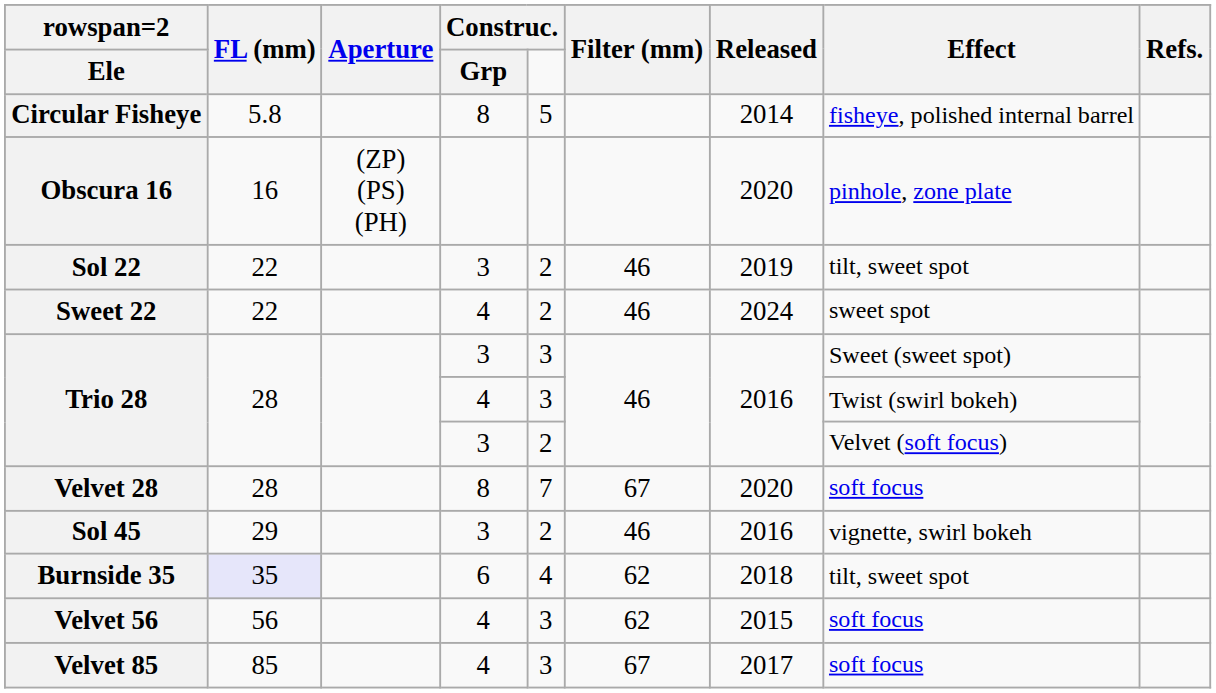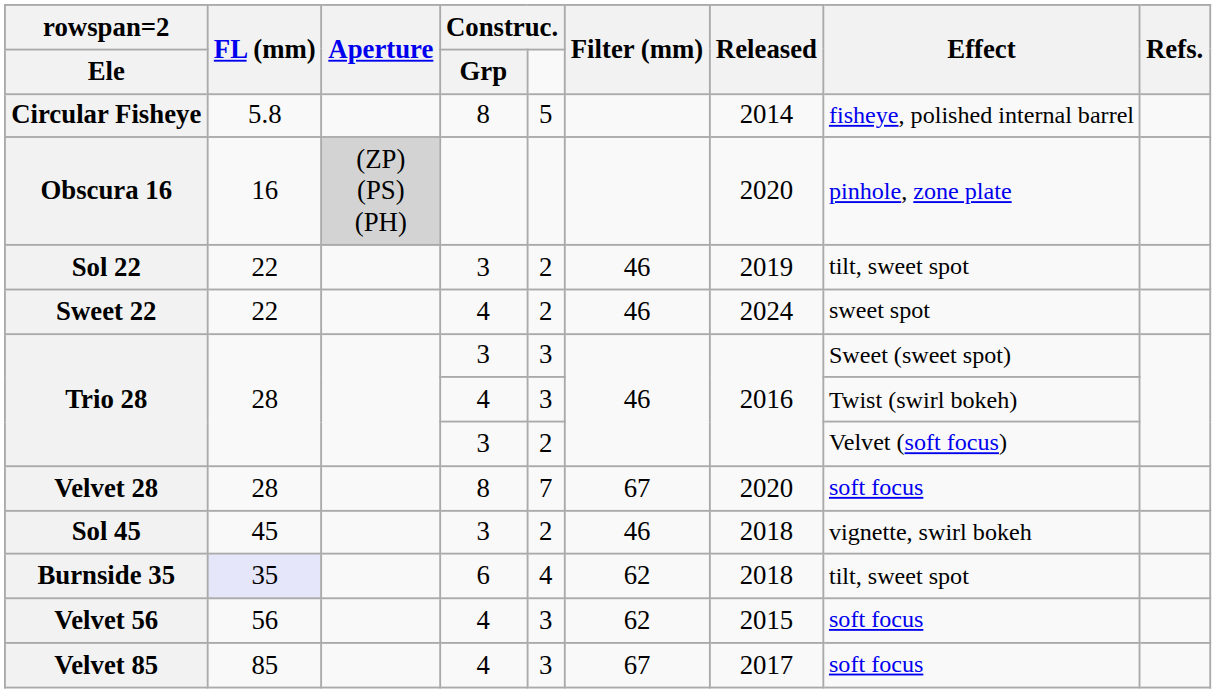(381, 191) no background -> (381, 191) lightgrey background
(265, 531) 29 -> (265, 531) 45
(766, 531) 2016 -> (766, 531) 2018
